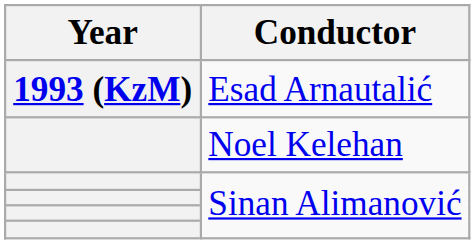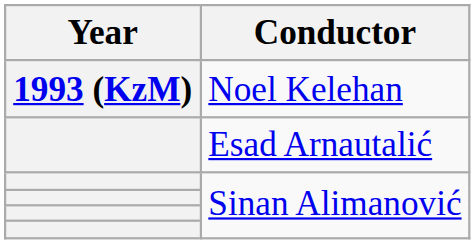(320, 88) Esad Arnautalić -> (306, 88) Noel Kelehan
(306, 144) Noel Kelehan -> (320, 144) Esad Arnautalić
